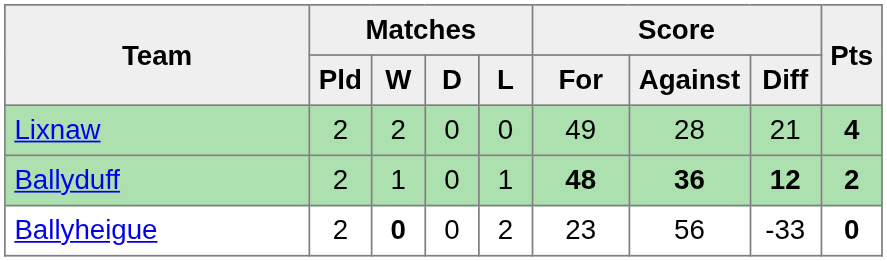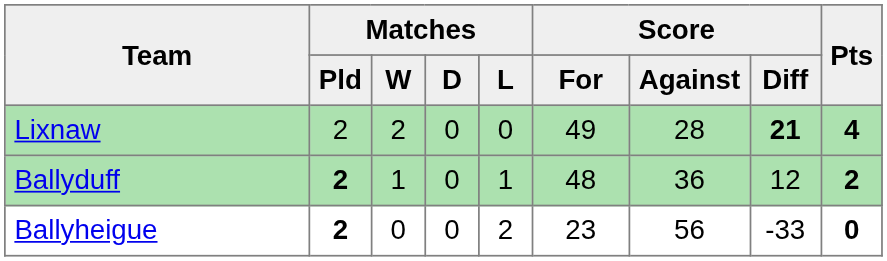(785, 129) normal -> (785, 129) bold
(340, 180) normal -> (340, 180) bold
(581, 180) bold -> (581, 180) normal
(689, 180) bold -> (689, 180) normal
(785, 180) bold -> (785, 180) normal
(340, 230) normal -> (340, 230) bold
(398, 230) bold -> (398, 230) normal
